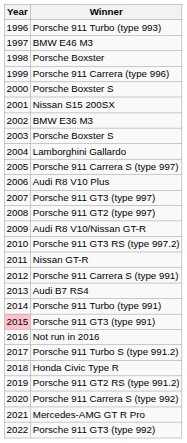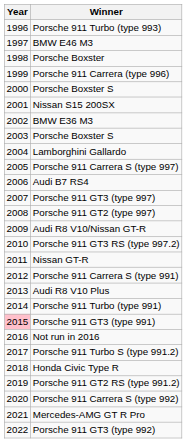(71, 182) Audi R8 V10 Plus -> (61, 182) Audi B7 RS4
(61, 290) Audi B7 RS4 -> (71, 290) Audi R8 V10 Plus
